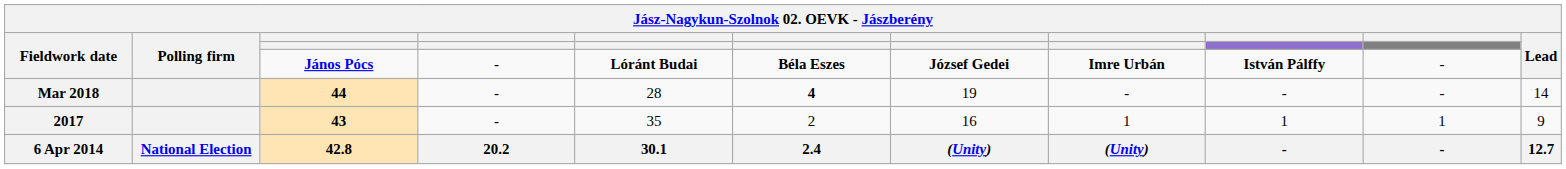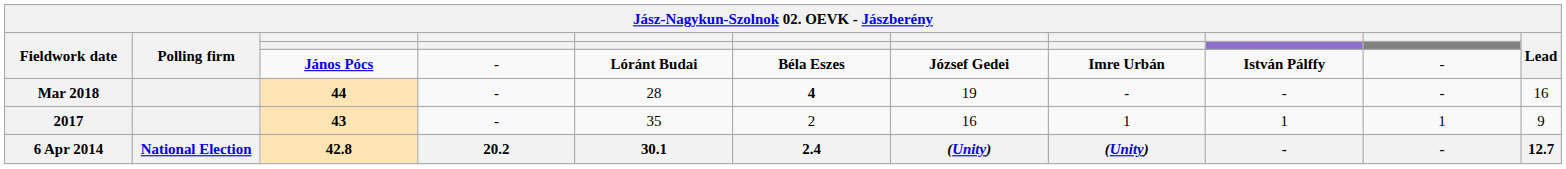(1541, 93) 14 -> (1541, 93) 16
